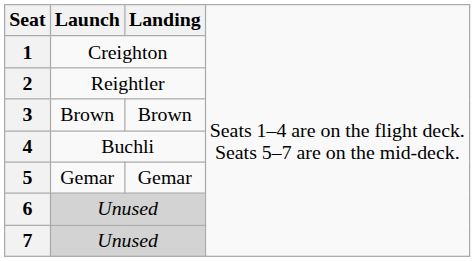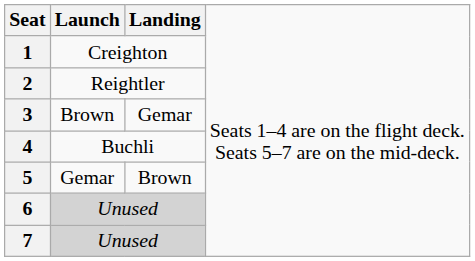(165, 114) Brown -> (165, 114) Gemar
(165, 177) Gemar -> (165, 177) Brown
